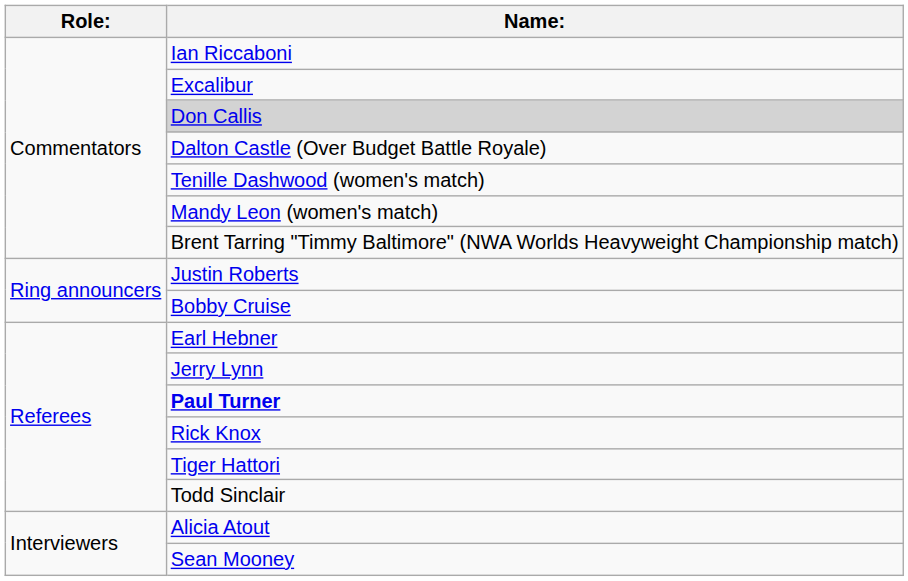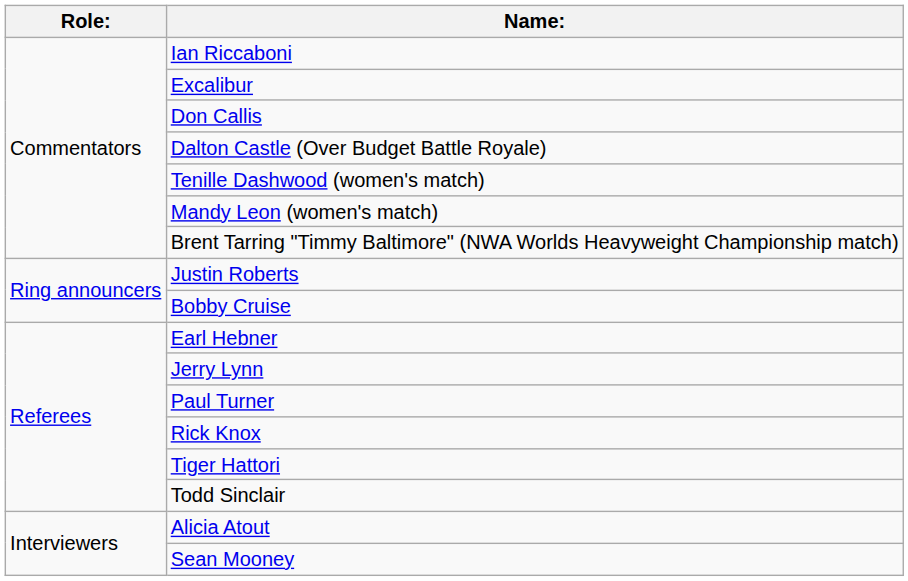(216, 116) lightgrey background -> (216, 116) no background
(226, 401) bold -> (222, 401) normal
